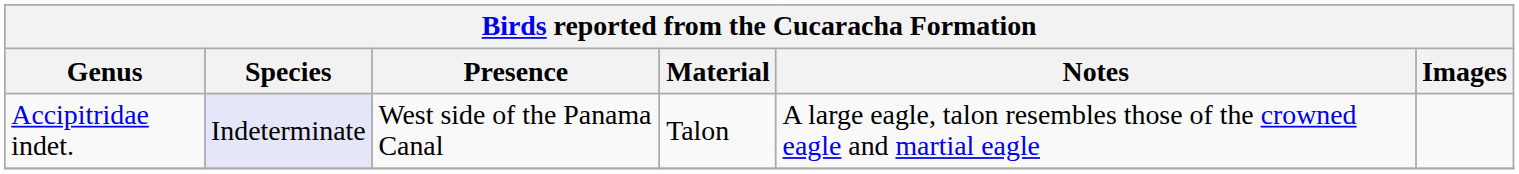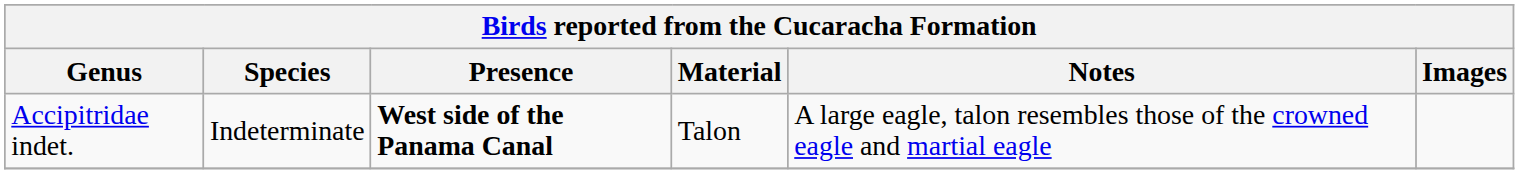(288, 130) lavender background -> (287, 130) no background
(515, 130) normal -> (471, 130) bold
